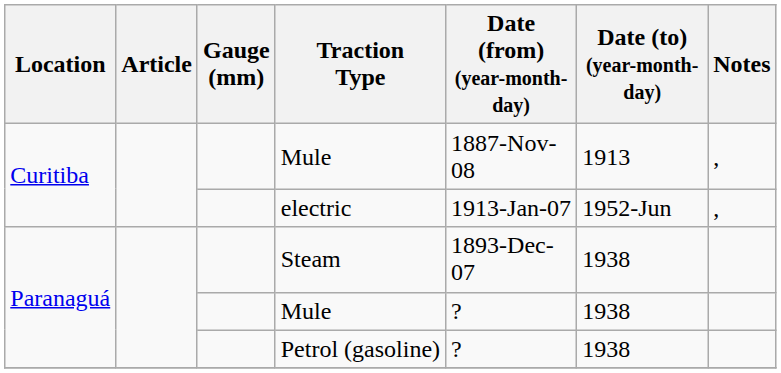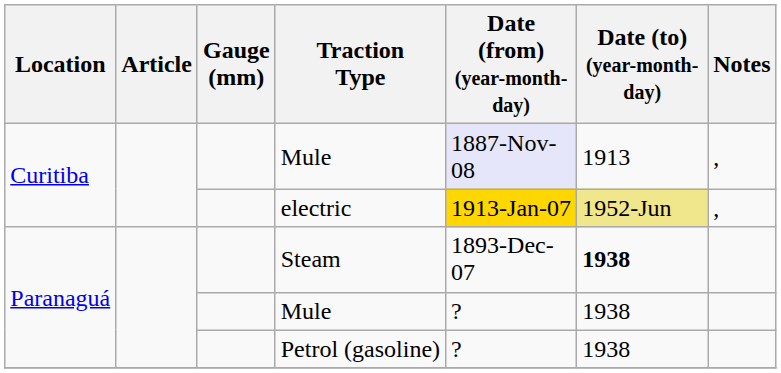(504, 156) no background -> (504, 156) lavender background
(511, 207) no background -> (511, 207) gold background
(627, 207) no background -> (627, 207) khaki background
(606, 259) normal -> (606, 259) bold
